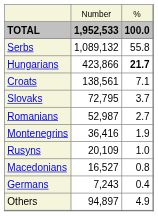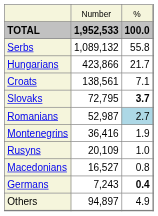(140, 64) bold -> (140, 64) normal
(143, 99) normal -> (143, 99) bold
(143, 116) no background -> (143, 116) lightblue background
(143, 185) normal -> (143, 185) bold
